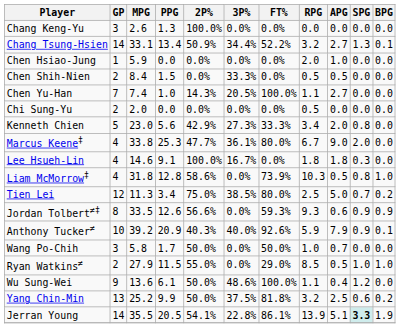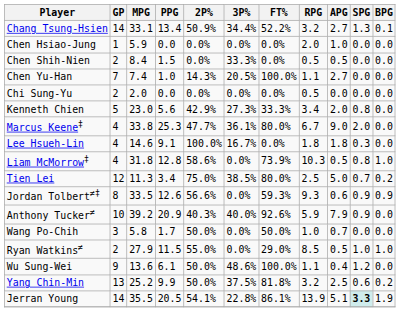- row: (45, 29)
(384, 231) 0.1 -> (384, 215) 0.0
